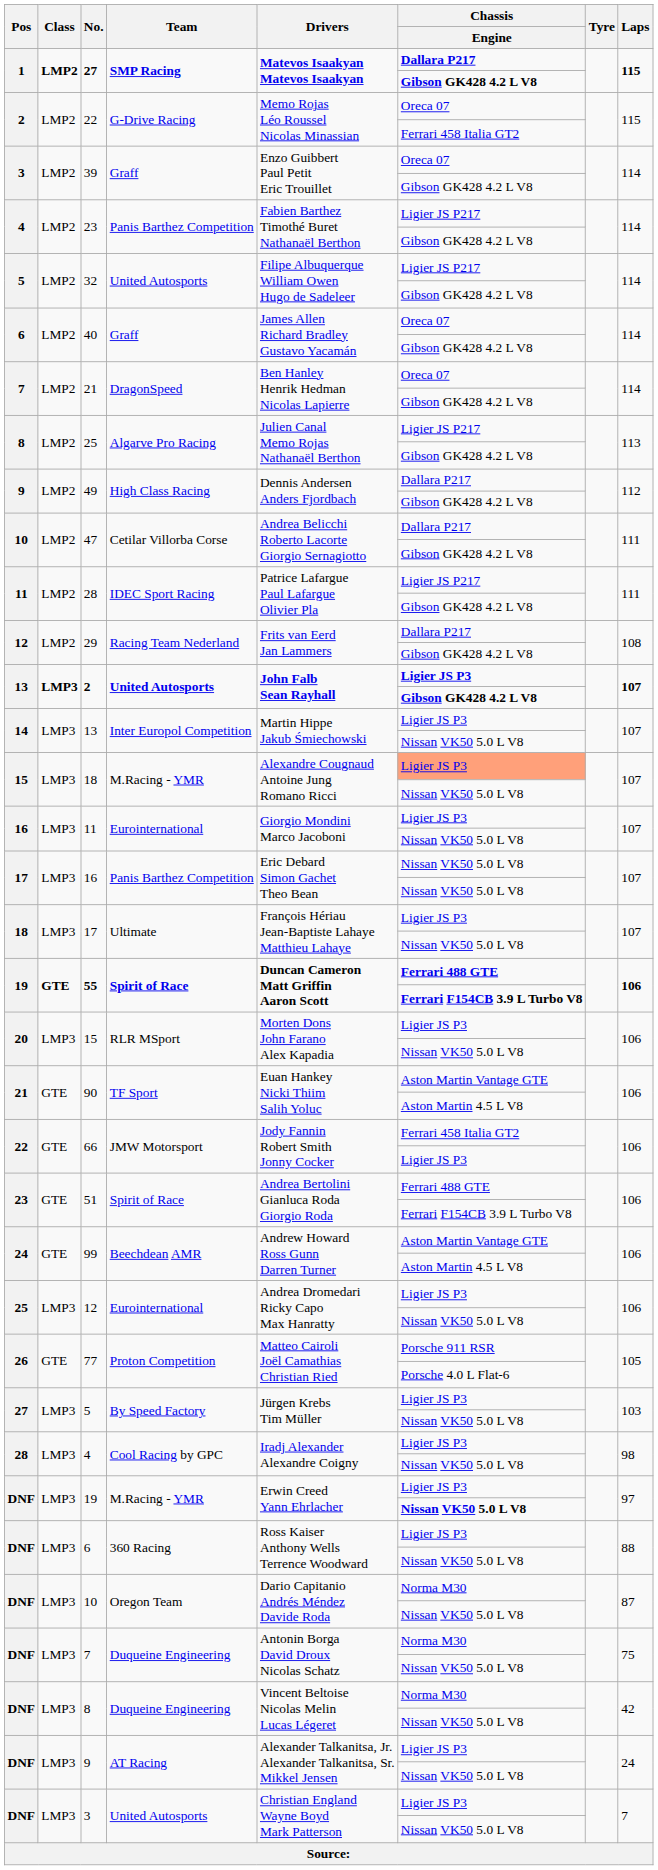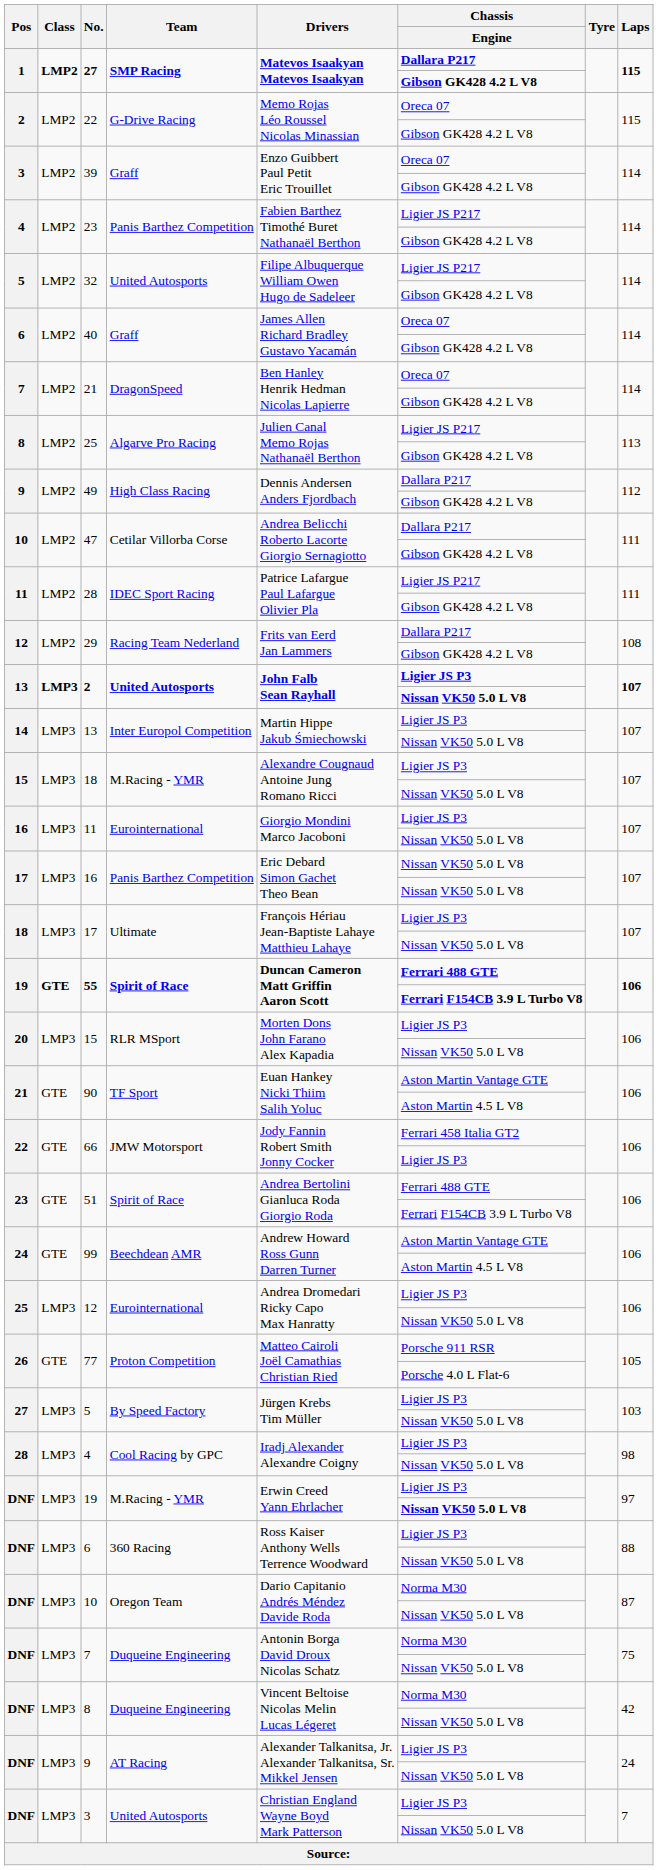(460, 133) Ferrari 458 Italia GT2 -> (467, 133) Gibson GK428 4.2 L V8
(469, 697) Gibson GK428 4.2 L V8 -> (464, 697) Nissan VK50 5.0 L V8
(434, 766) lightsalmon background -> (434, 766) no background
